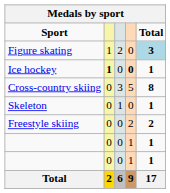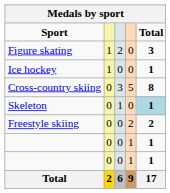(151, 50) lightblue background -> (151, 50) no background
(109, 69) bold -> (109, 69) normal
(131, 69) bold -> (131, 69) normal
(151, 105) no background -> (151, 105) lightblue background
